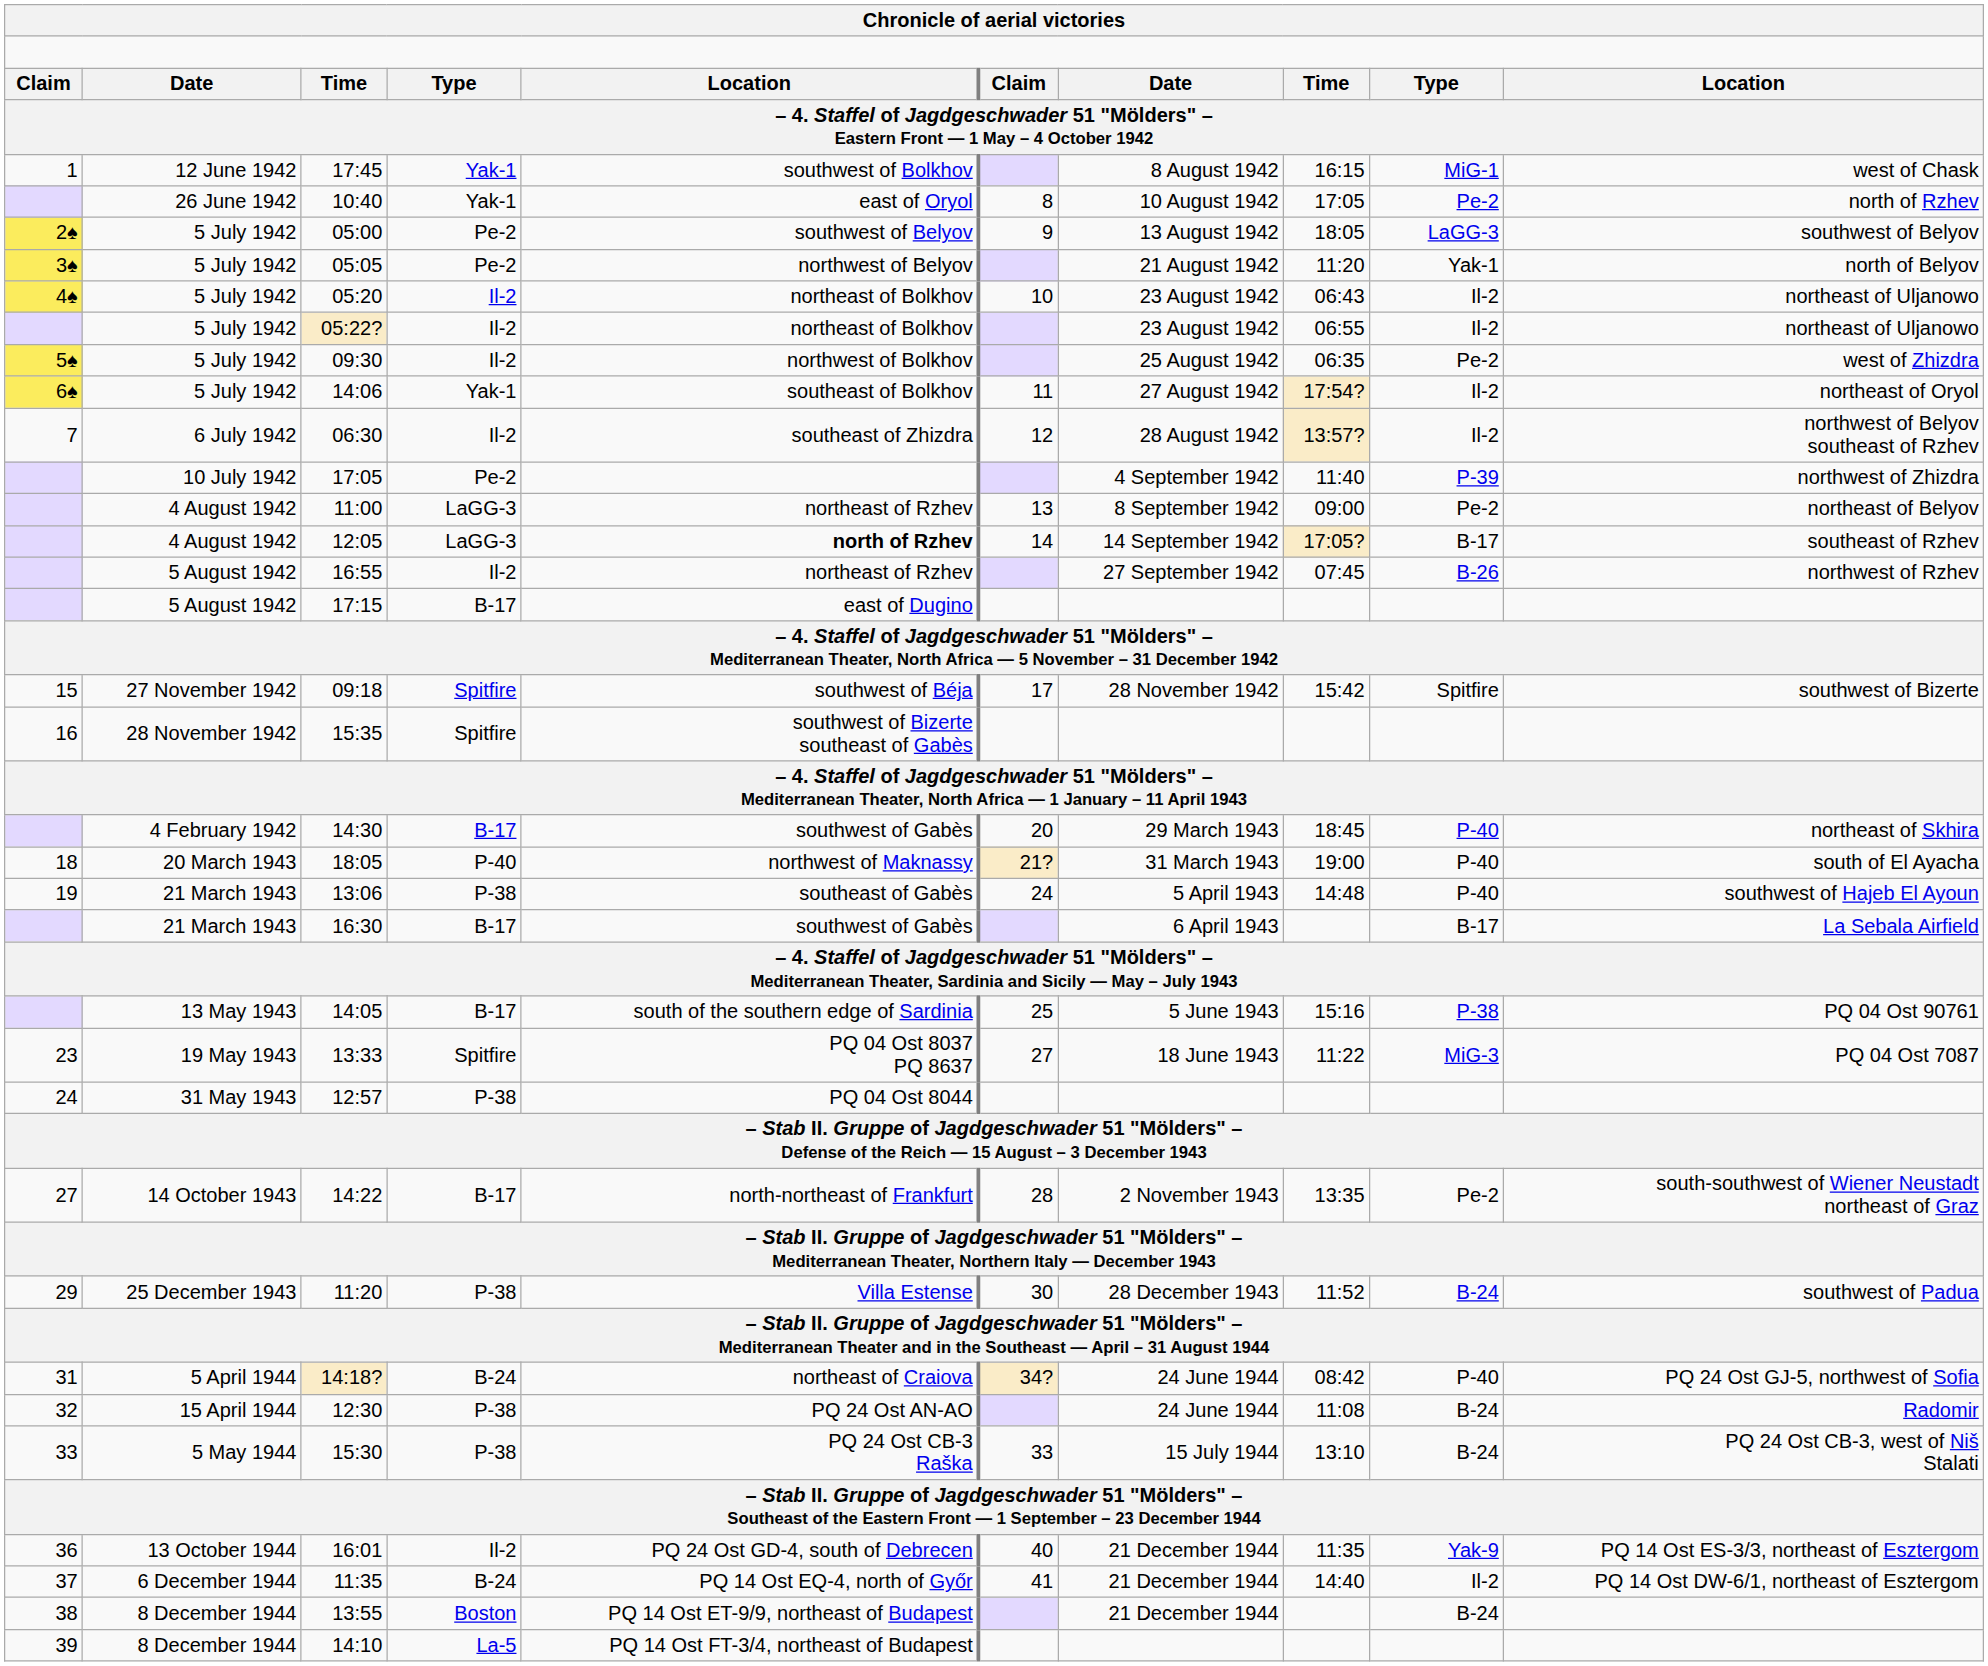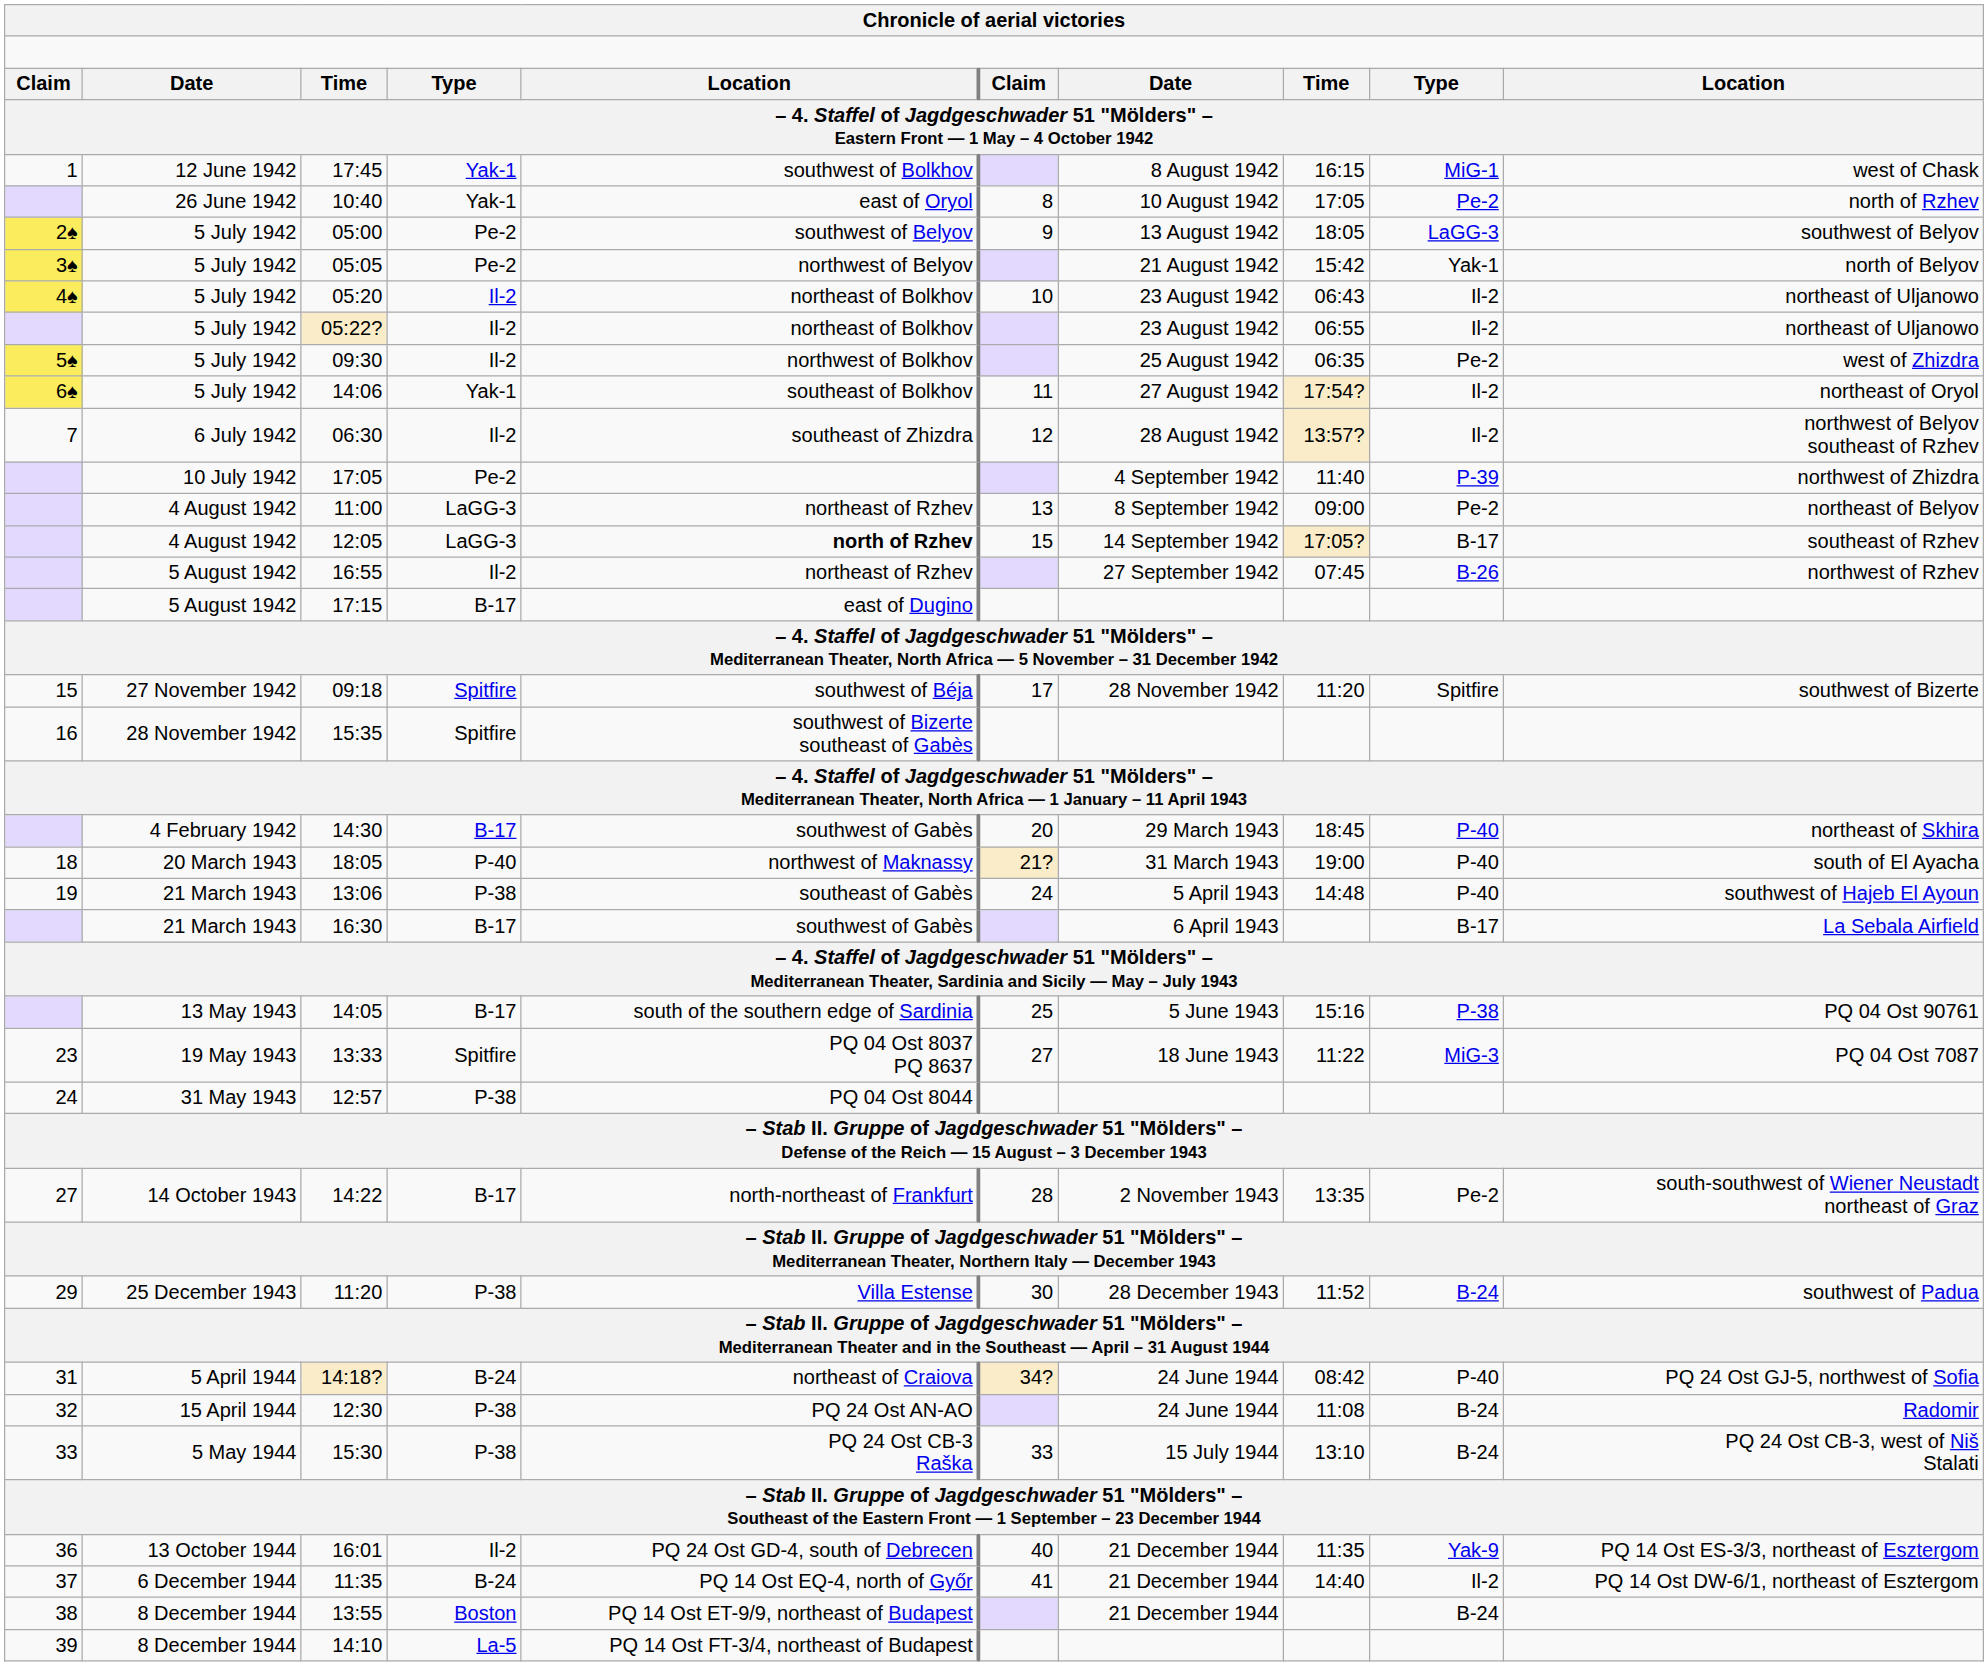(1340, 264) 11:20 -> (1340, 264) 15:42
(1042, 541) 14 -> (1042, 541) 15
(1340, 690) 15:42 -> (1340, 690) 11:20
